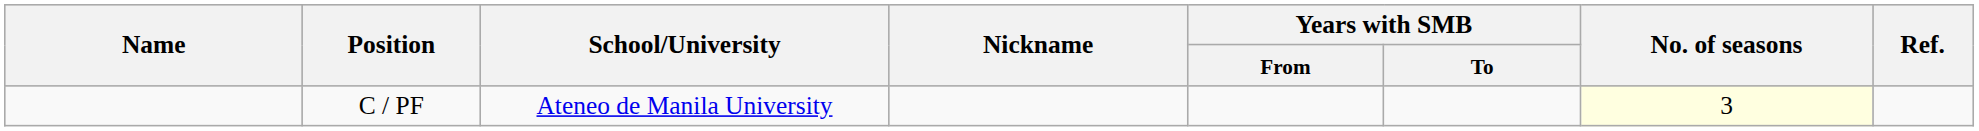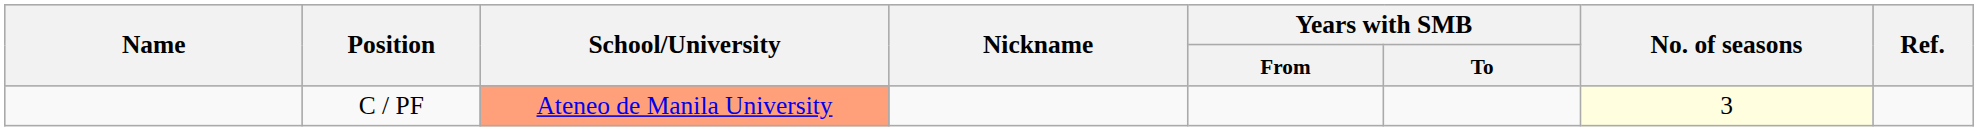(685, 105) no background -> (685, 105) lightsalmon background
